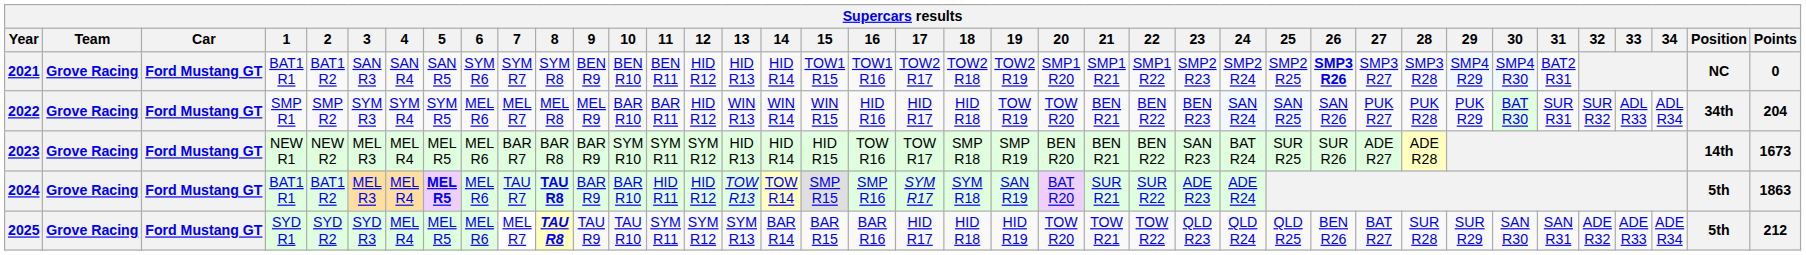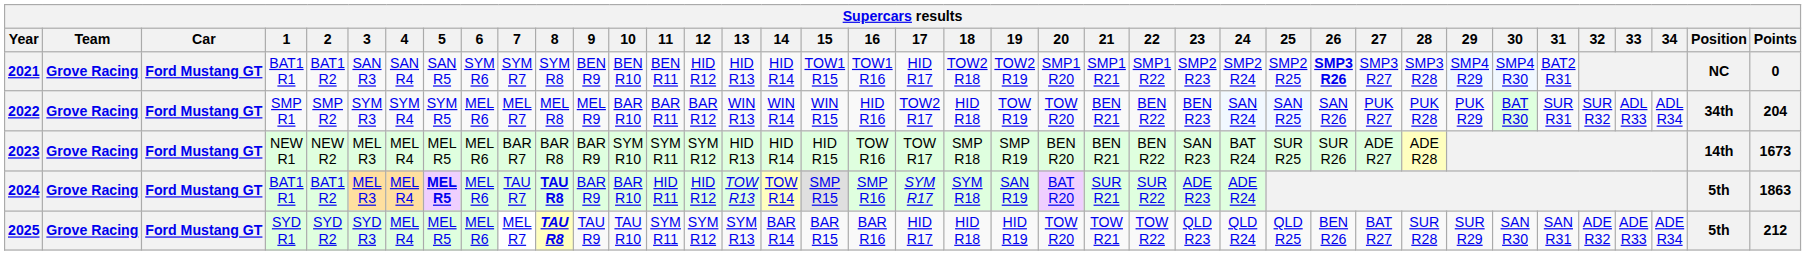(920, 71) TOW2 R17 -> (920, 71) HID R17
(703, 111) HID R12 -> (703, 111) BAR R12
(920, 111) HID R17 -> (920, 111) TOW2 R17
